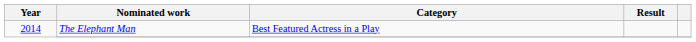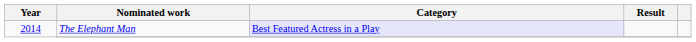(316, 28) no background -> (316, 28) lavender background
